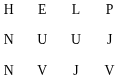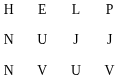(76, 40) U -> (76, 40) J
(76, 71) J -> (76, 71) U
